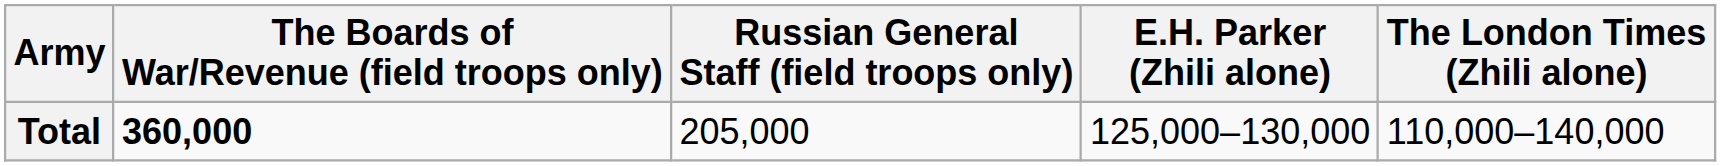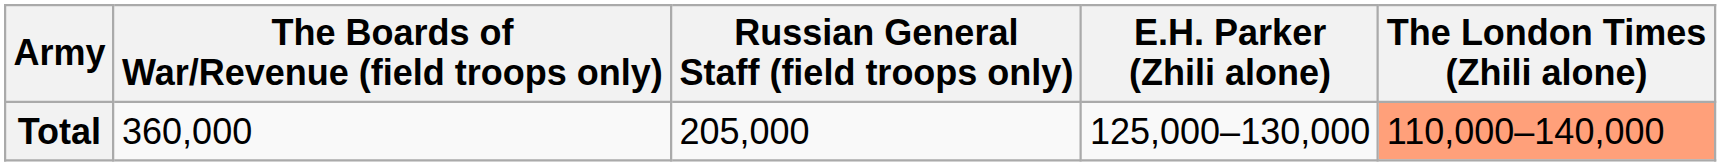(187, 130) bold -> (187, 130) normal
(1526, 130) no background -> (1526, 130) lightsalmon background
